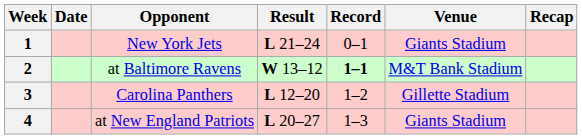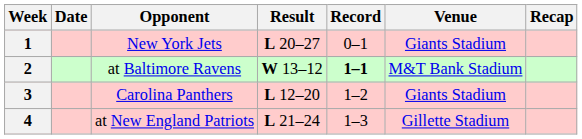(292, 43) L 21–24 -> (292, 43) L 20–27
(455, 95) Gillette Stadium -> (455, 95) Giants Stadium
(292, 120) L 20–27 -> (292, 120) L 21–24
(455, 120) Giants Stadium -> (455, 120) Gillette Stadium
